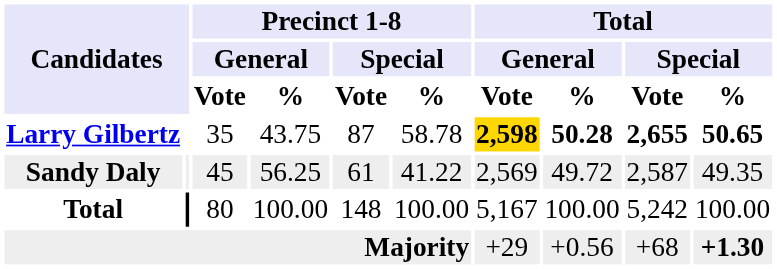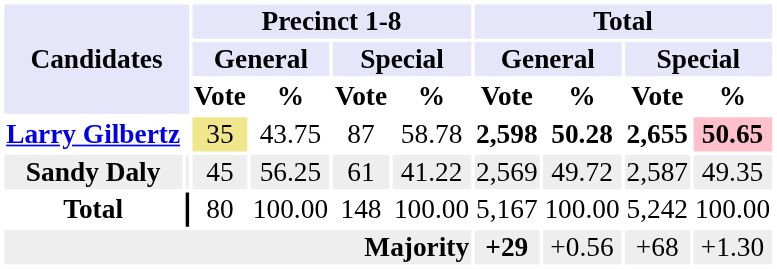(220, 134) no background -> (220, 134) khaki background
(507, 134) gold background -> (507, 134) no background
(733, 134) no background -> (733, 134) pink background
(507, 246) normal -> (507, 246) bold
(733, 246) bold -> (733, 246) normal
